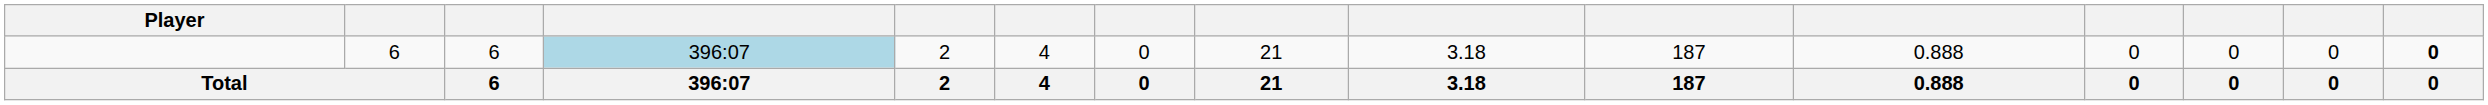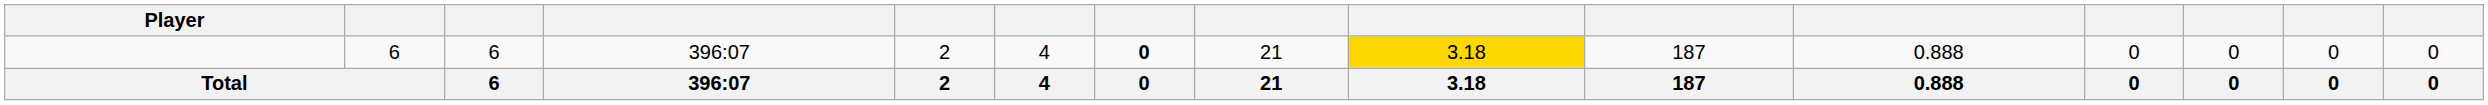(719, 52) lightblue background -> (719, 52) no background
(1144, 52) normal -> (1144, 52) bold
(1466, 52) no background -> (1466, 52) gold background
(2433, 52) bold -> (2433, 52) normal
